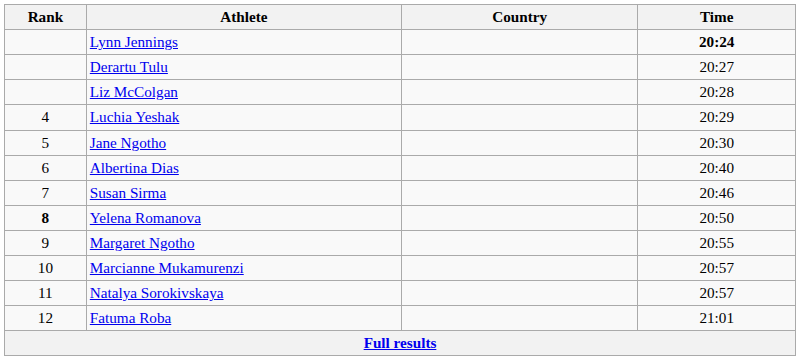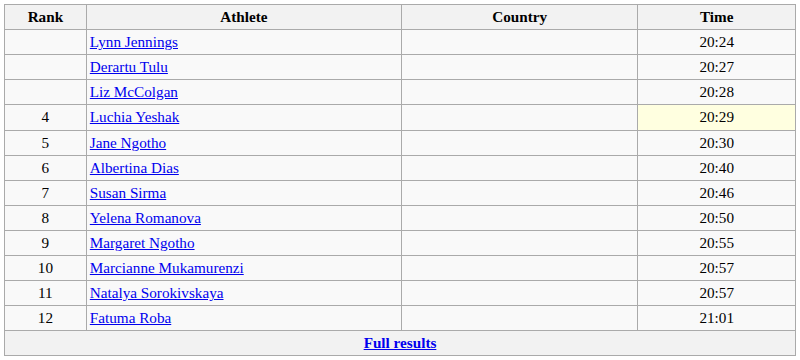(717, 42) bold -> (717, 42) normal
(717, 117) no background -> (717, 117) lightyellow background
(45, 217) bold -> (45, 217) normal
